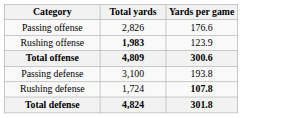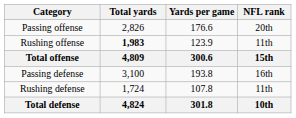+ column: (264, 12)
(202, 89) bold -> (202, 89) normal
